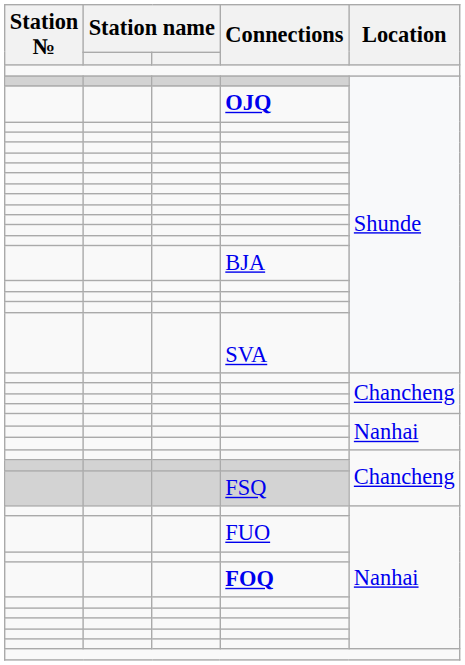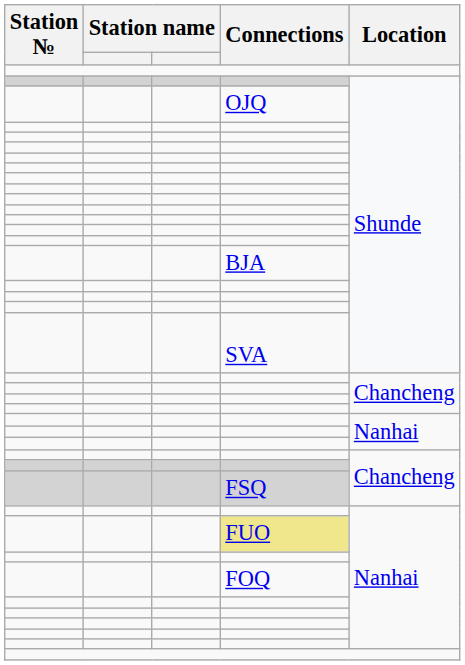(248, 103) bold -> (246, 103) normal
(248, 533) no background -> (248, 533) khaki background
(250, 579) bold -> (248, 579) normal
